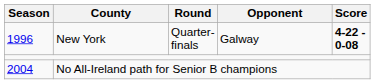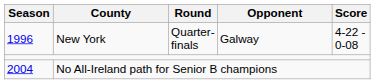(350, 38) bold -> (350, 38) normal
